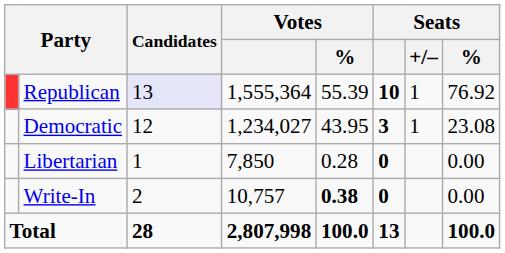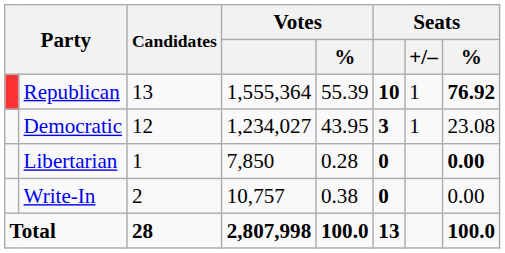(142, 91) lavender background -> (142, 91) no background
(471, 91) normal -> (471, 91) bold
(466, 161) normal -> (466, 161) bold
(339, 196) bold -> (339, 196) normal
